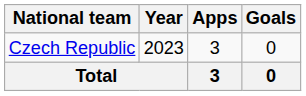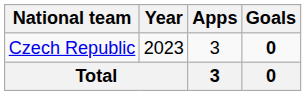(271, 47) normal -> (271, 47) bold
